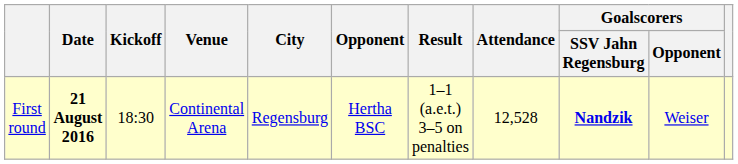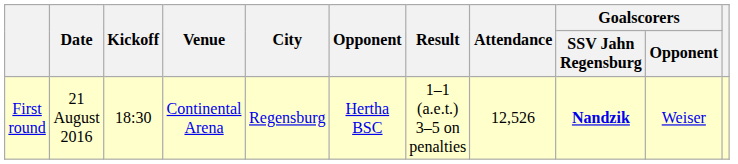(78, 117) bold -> (77, 117) normal
(516, 117) 12,528 -> (513, 117) 12,526
